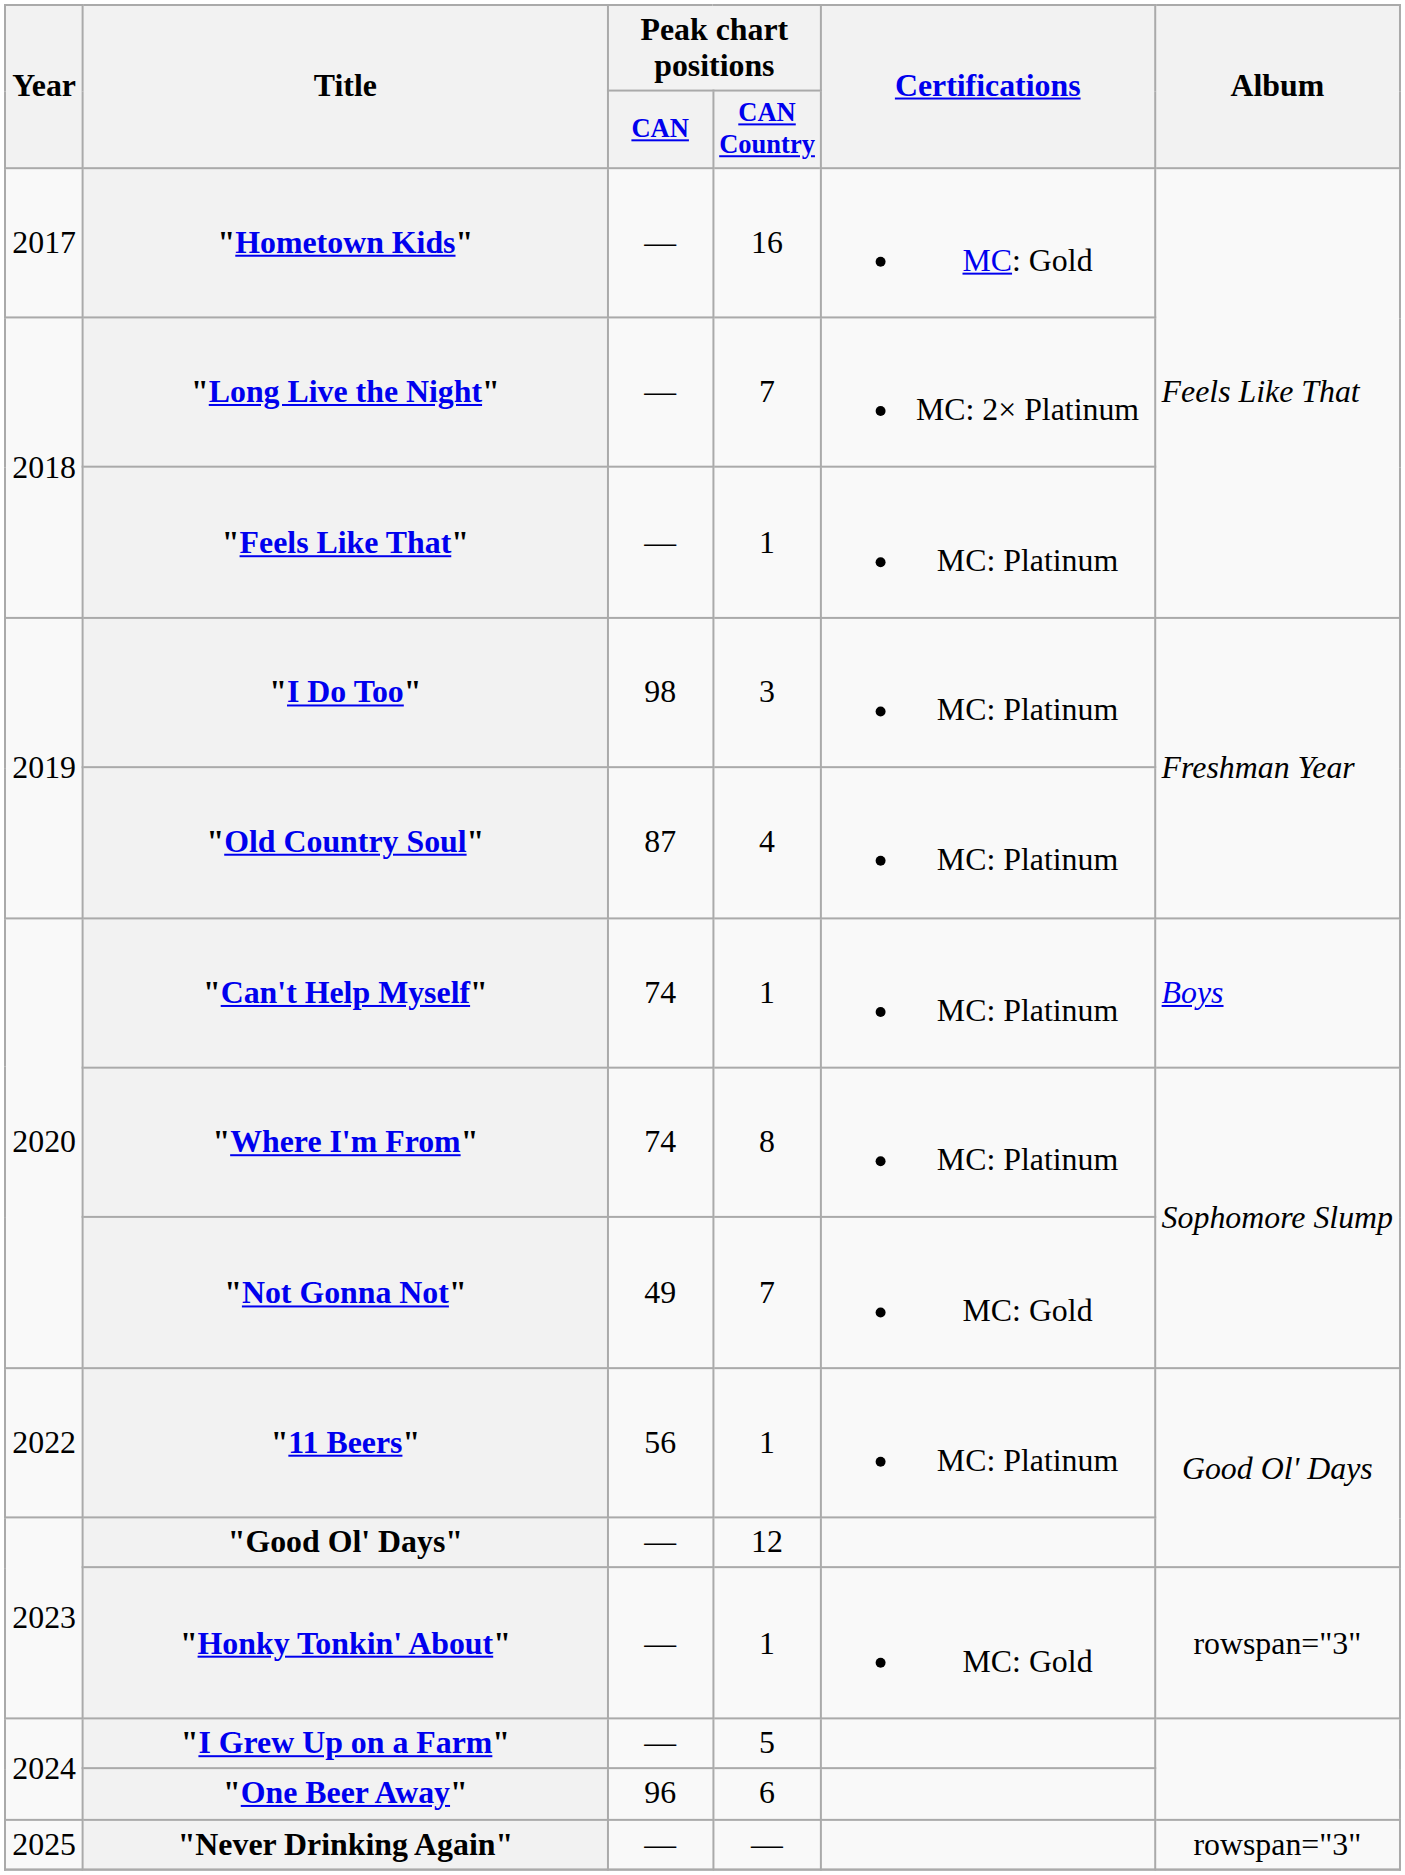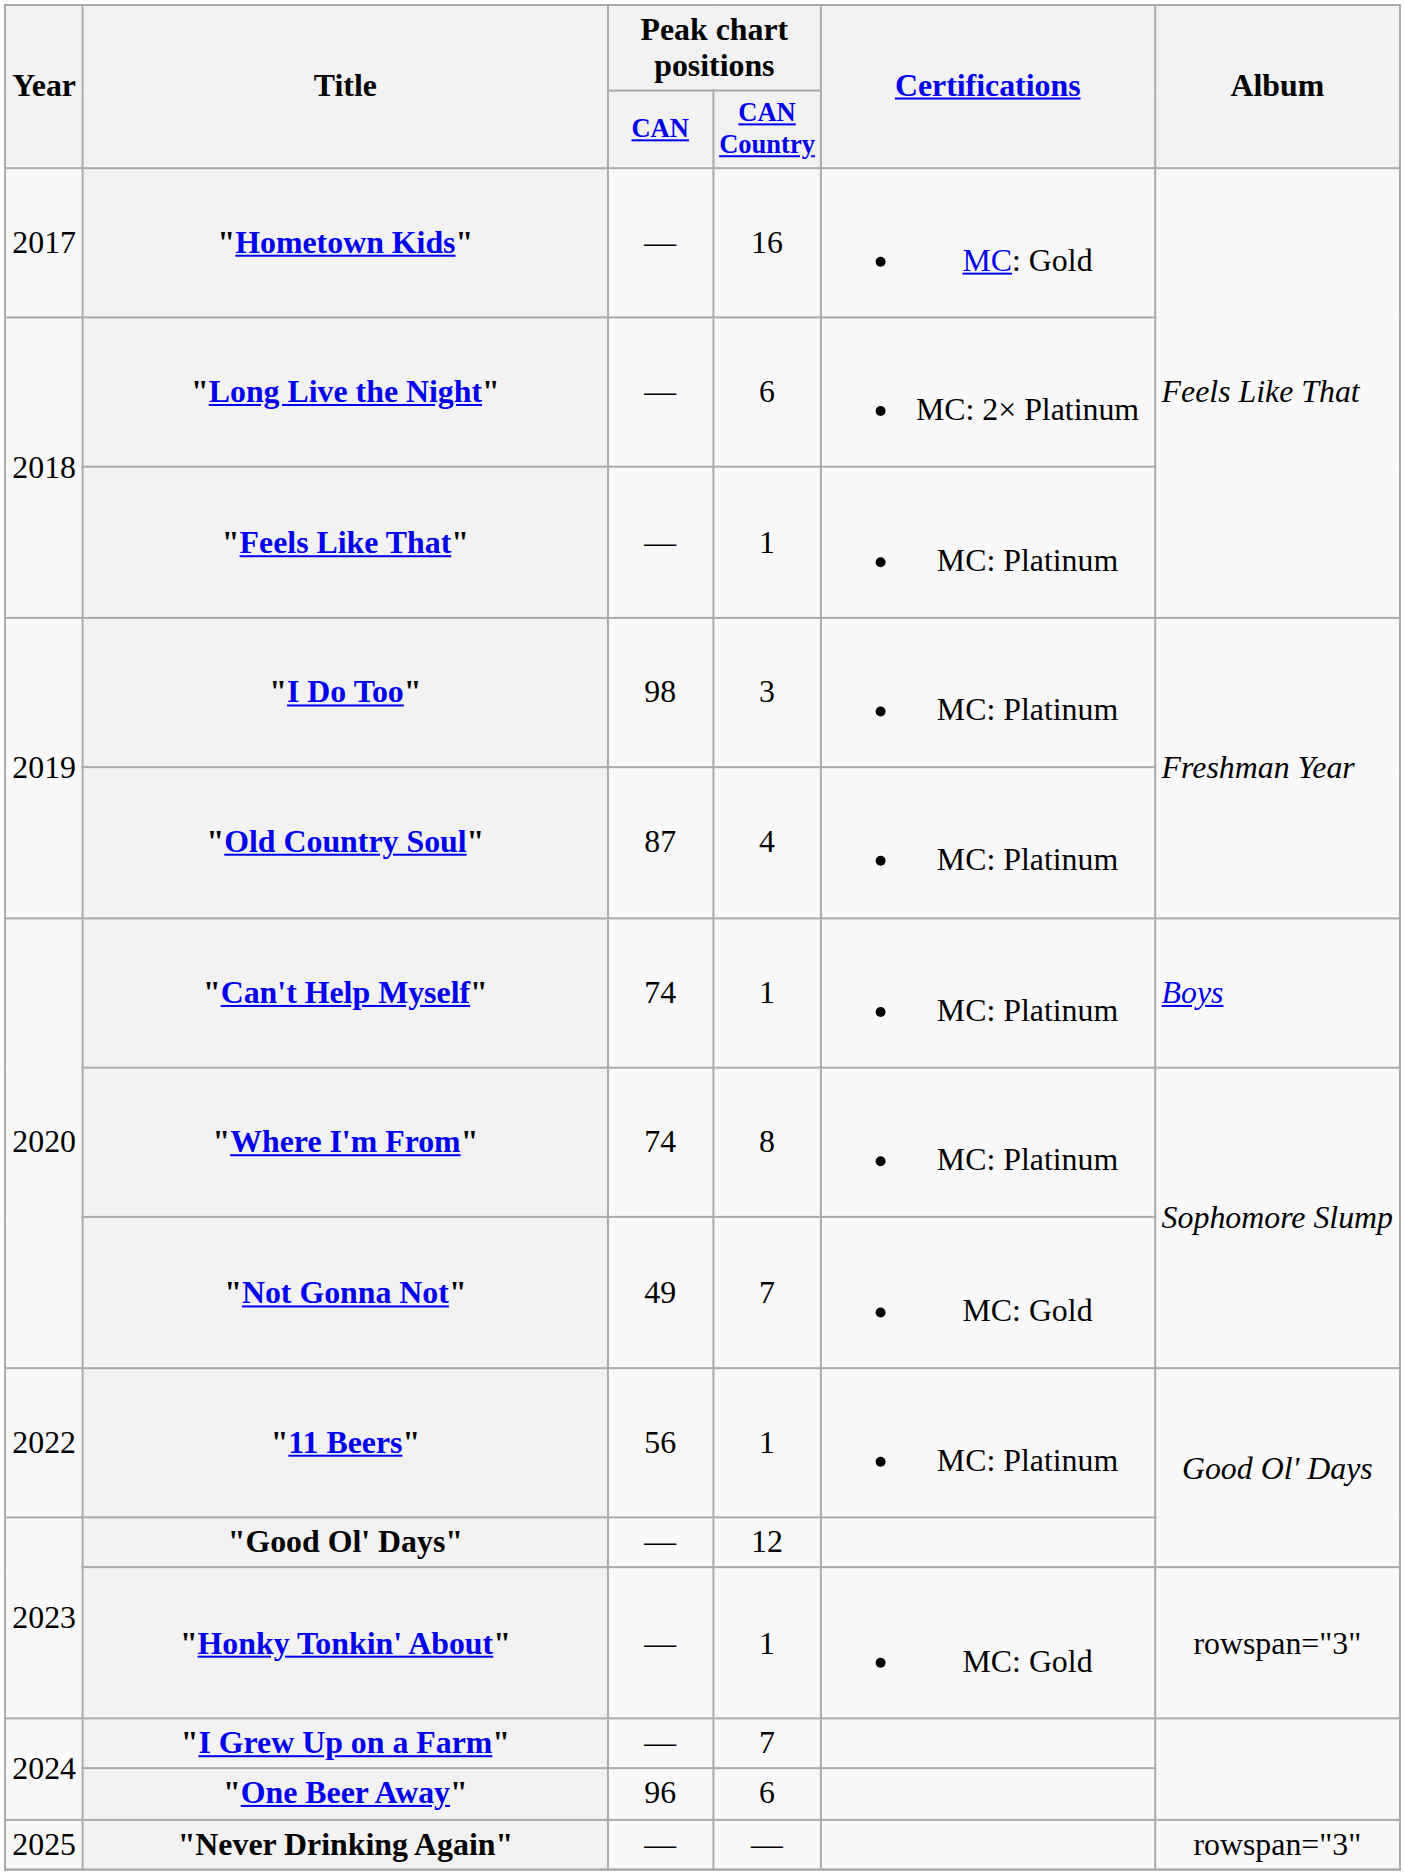(767, 392) 7 -> (767, 392) 6
(767, 1742) 5 -> (767, 1742) 7
